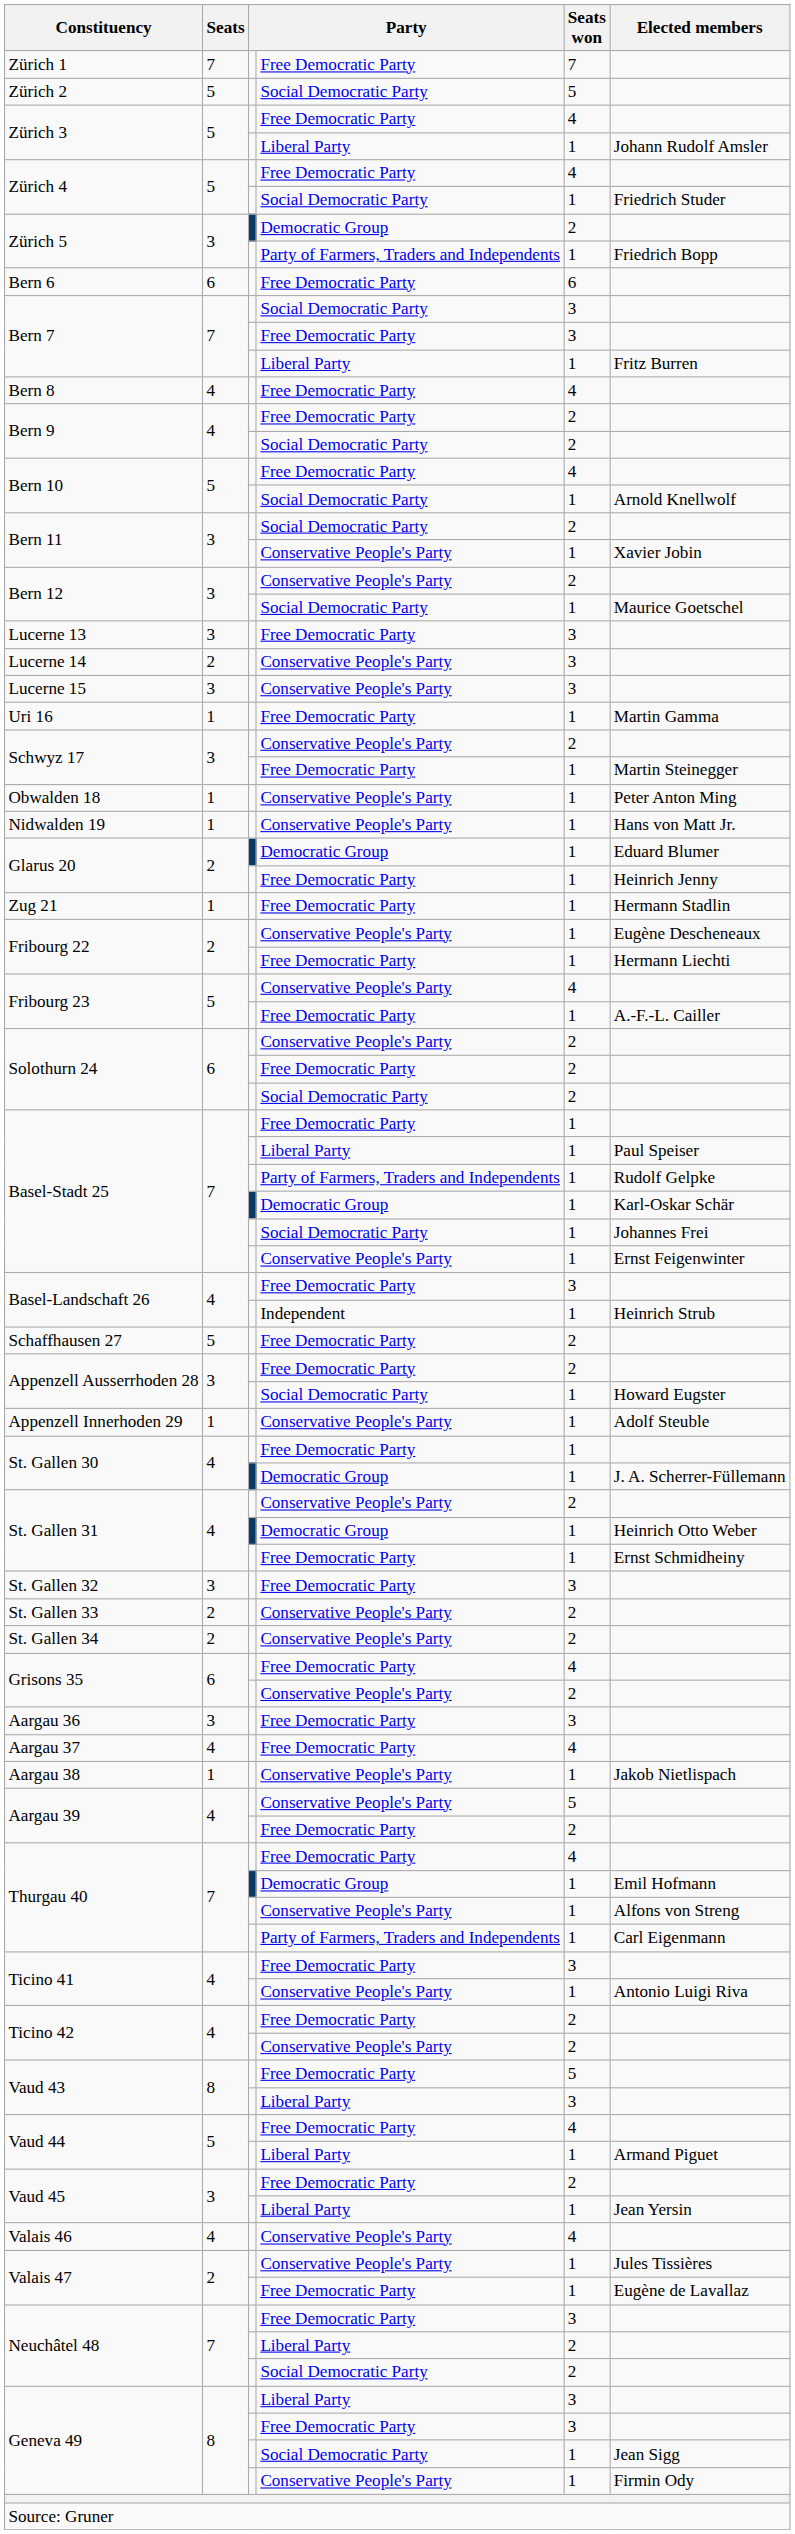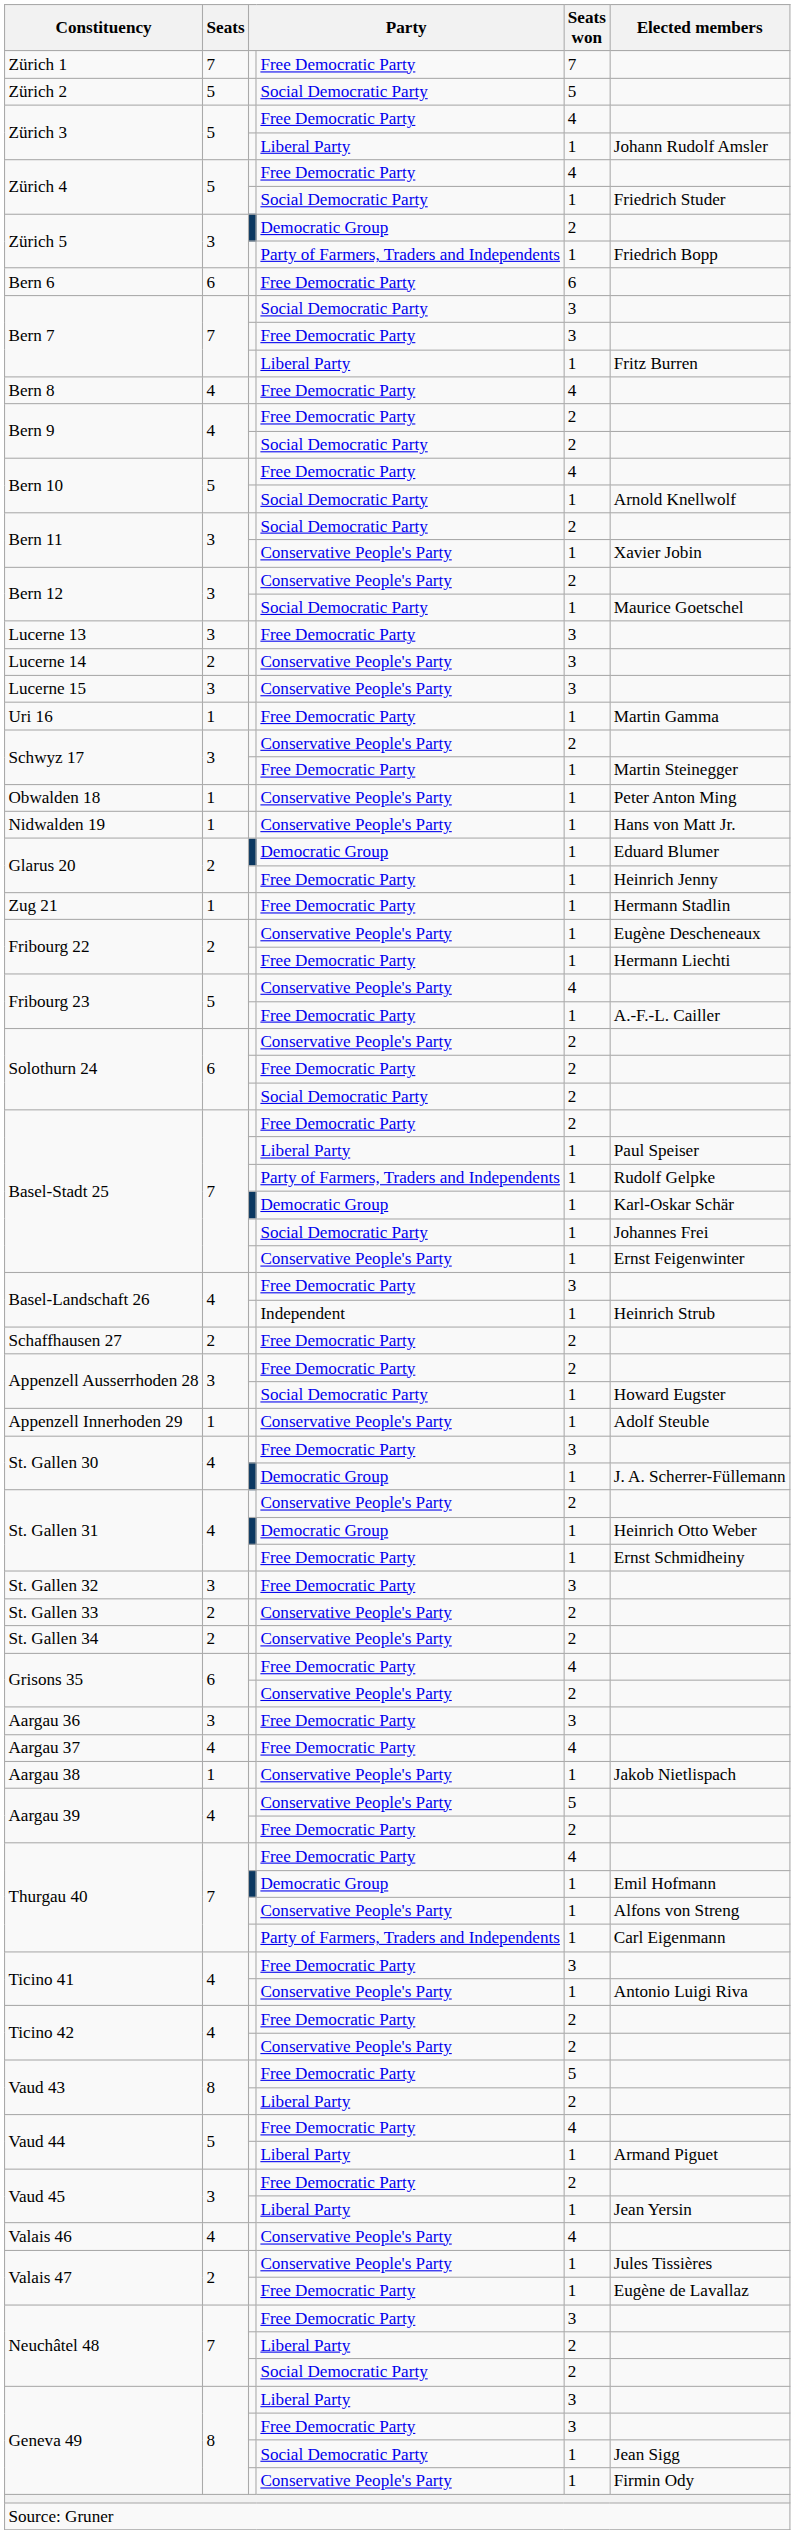(572, 1123) 1 -> (572, 1123) 2
(211, 1340) 5 -> (211, 1340) 2
(572, 1449) 1 -> (572, 1449) 3
(572, 2100) 3 -> (572, 2100) 2
